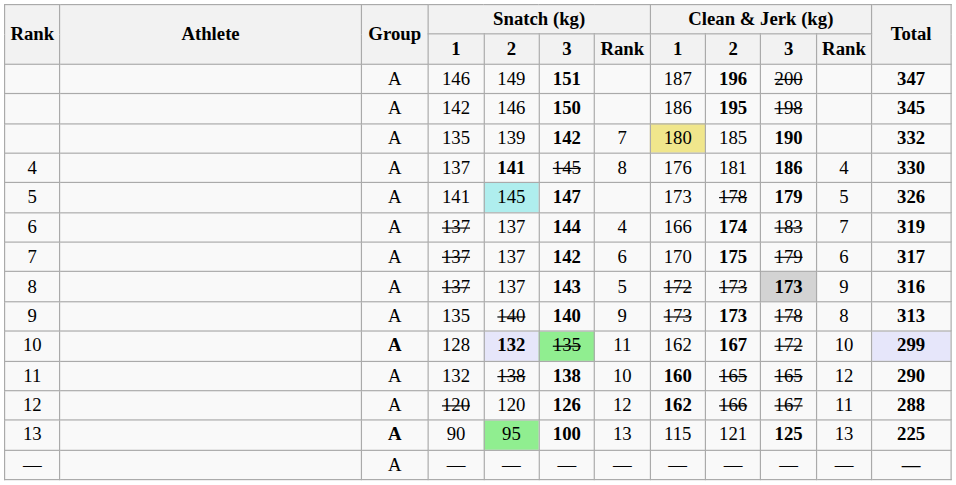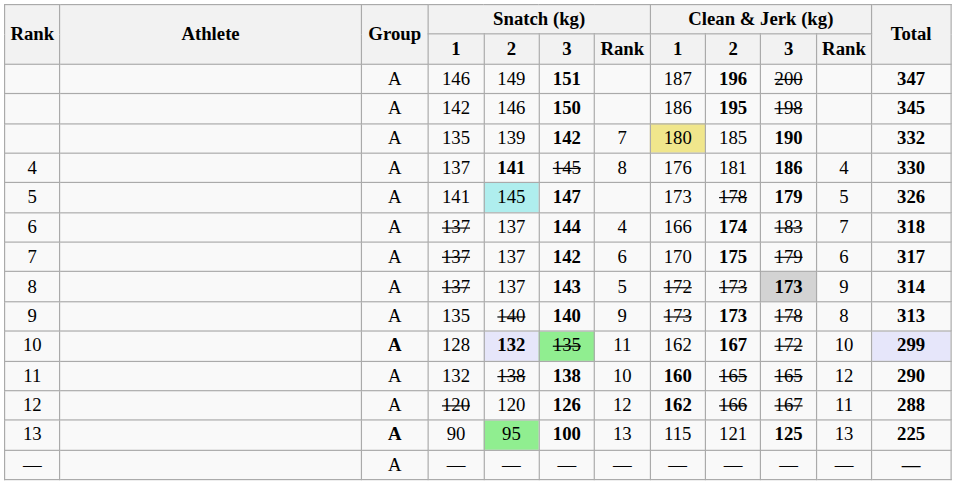(911, 227) 319 -> (911, 227) 318
(911, 286) 316 -> (911, 286) 314
